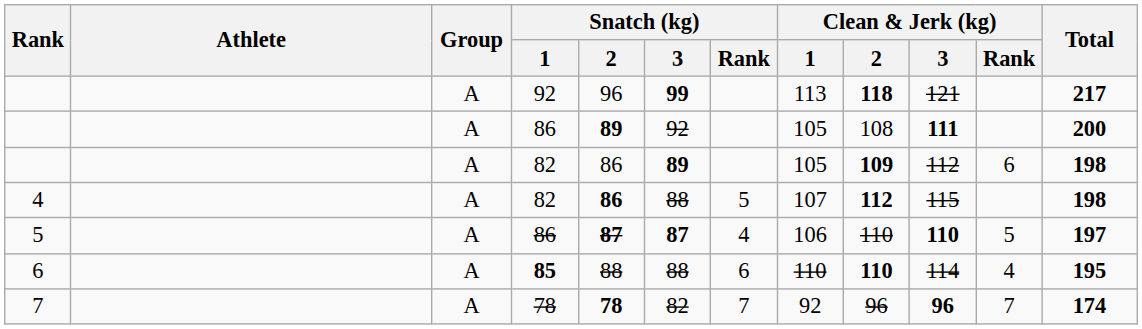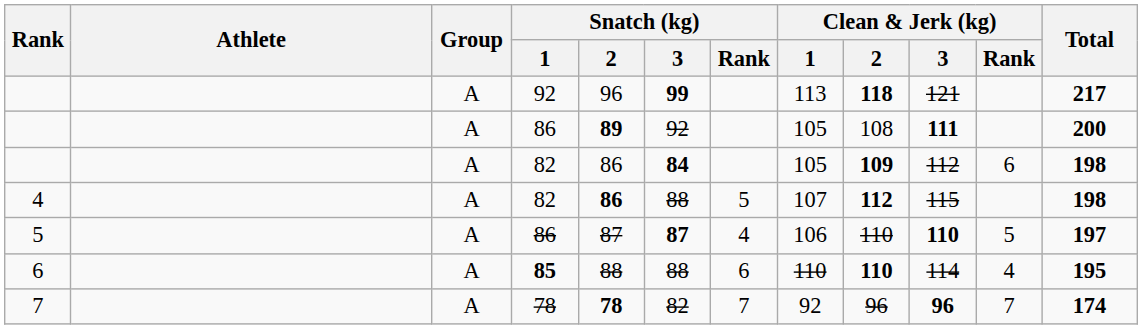(677, 164) 89 -> (677, 164) 84
(611, 235) bold -> (611, 235) normal
